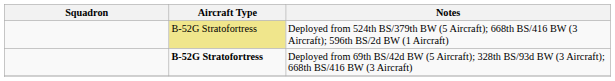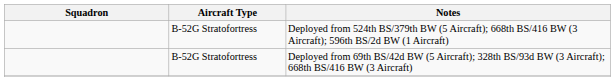(214, 28) khaki background -> (214, 28) no background
(217, 56) bold -> (214, 56) normal
